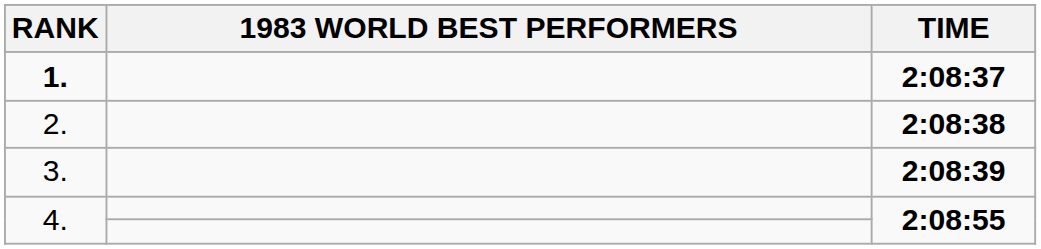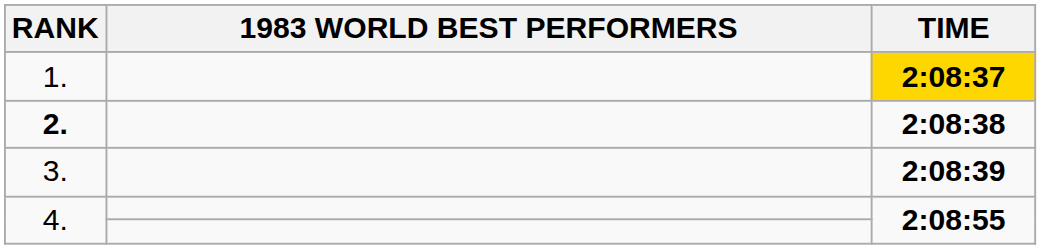(55, 76) bold -> (55, 76) normal
(954, 76) no background -> (954, 76) gold background
(55, 123) normal -> (55, 123) bold
